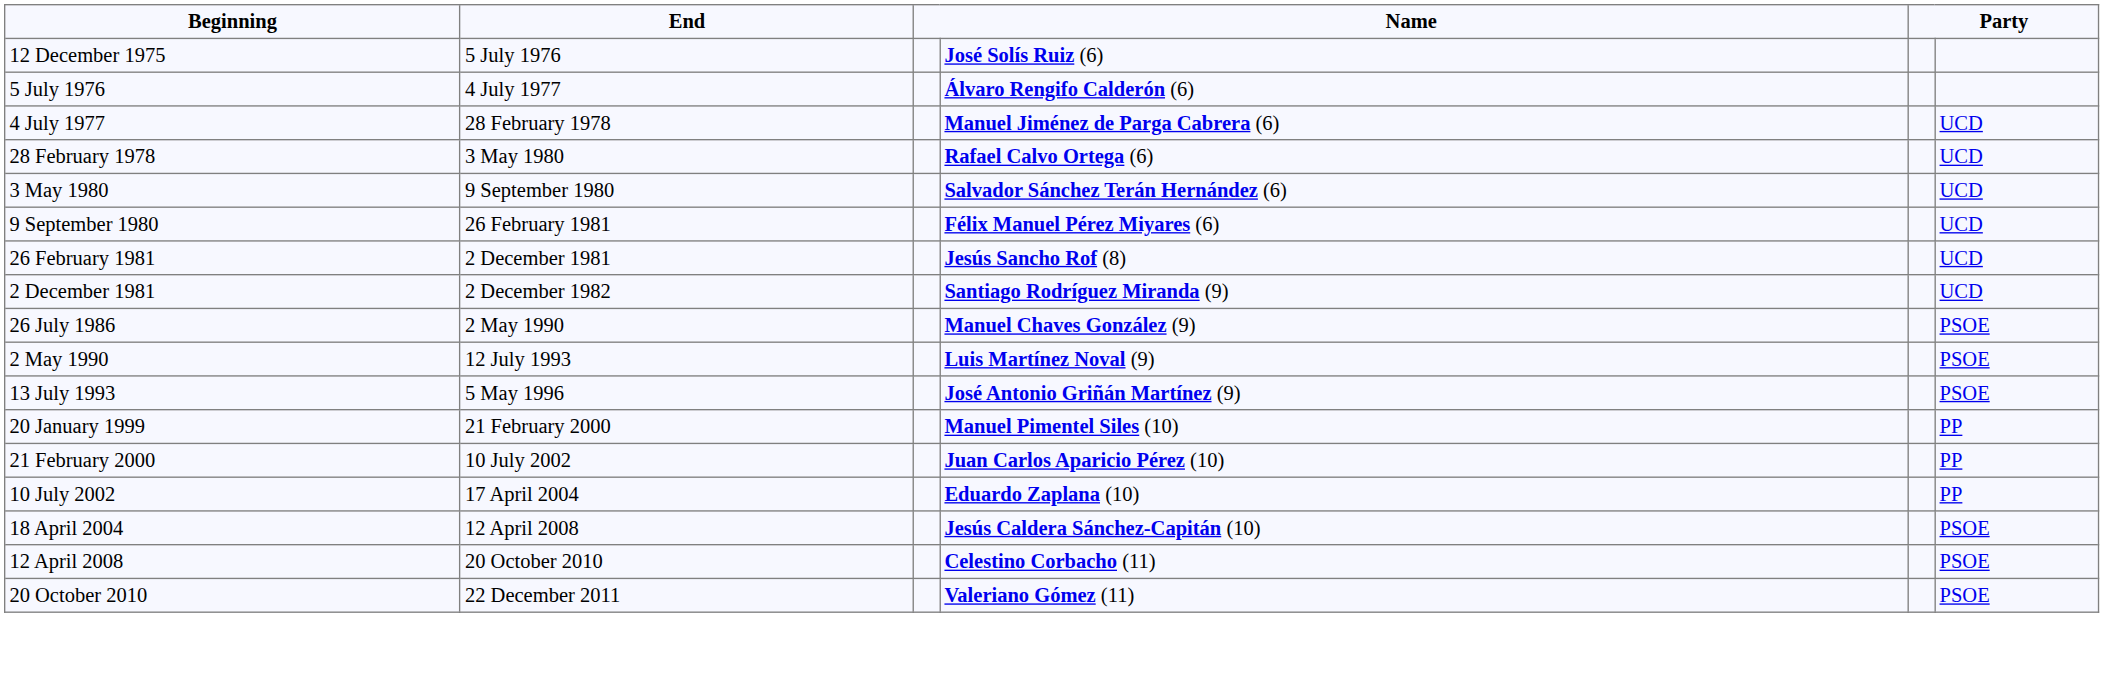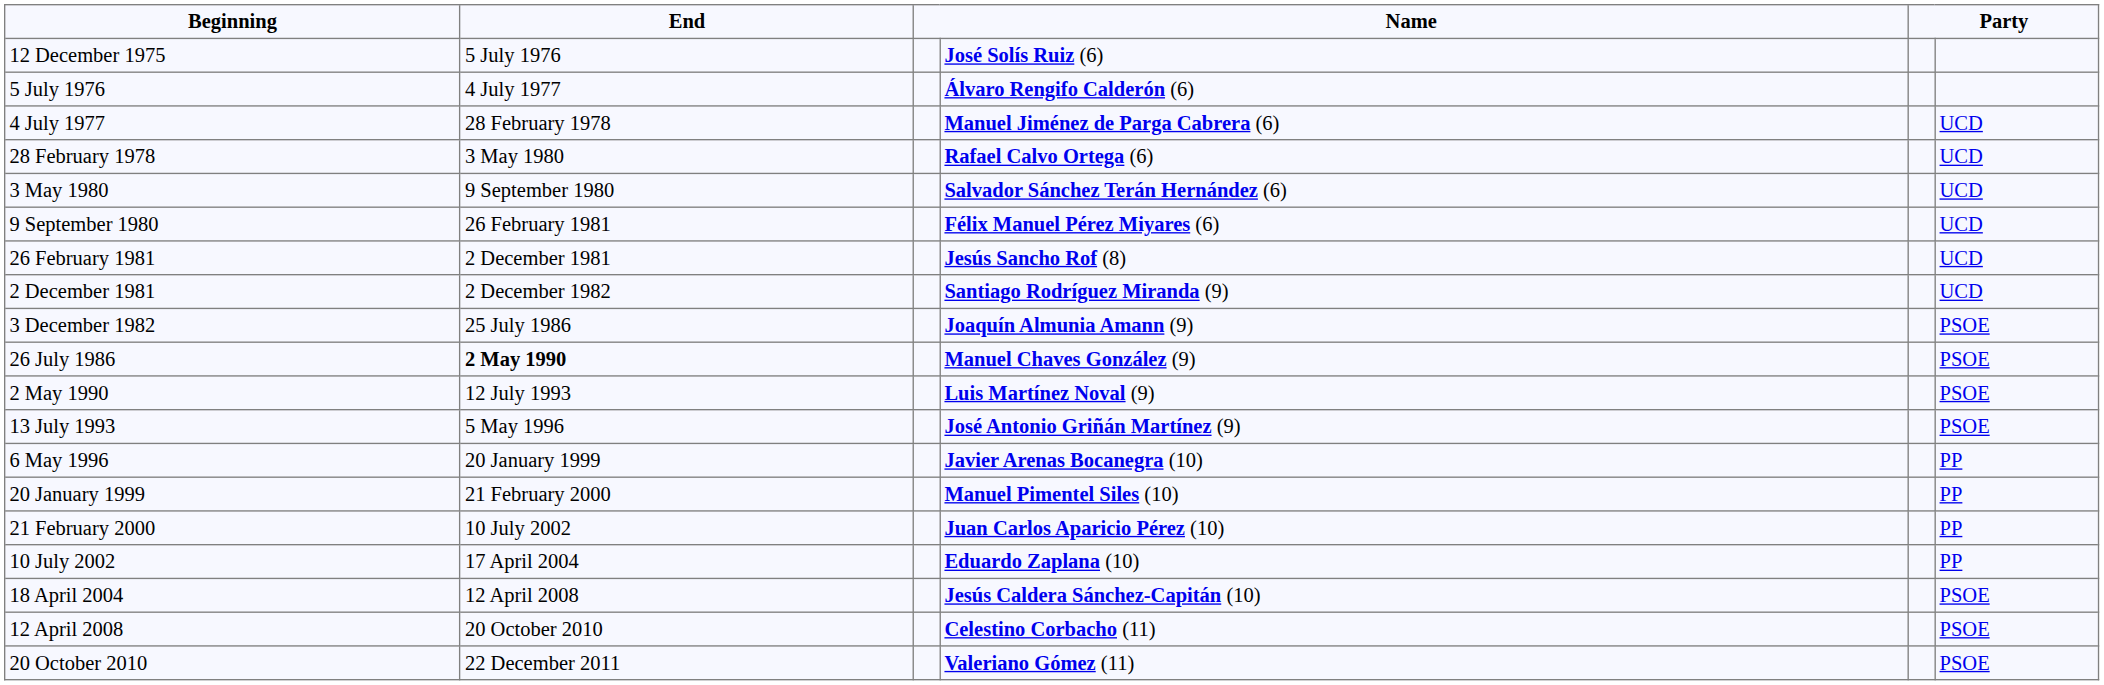+ row: (82, 325)
(515, 325) normal -> (516, 358) bold
+ row: (59, 460)
